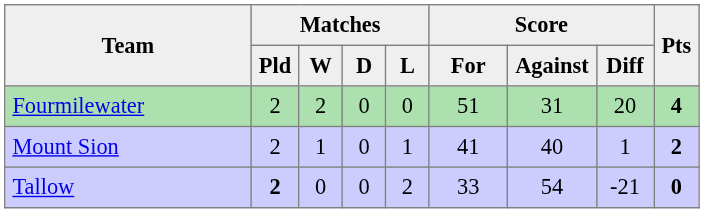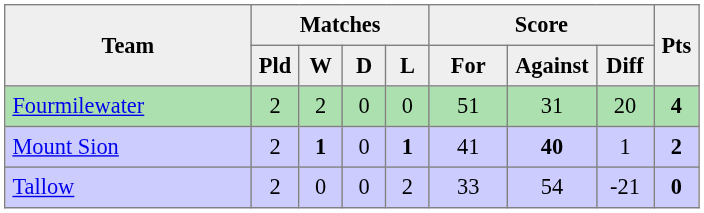(321, 146) normal -> (321, 146) bold
(407, 146) normal -> (407, 146) bold
(552, 146) normal -> (552, 146) bold
(275, 187) bold -> (275, 187) normal
